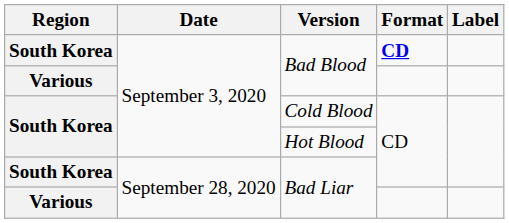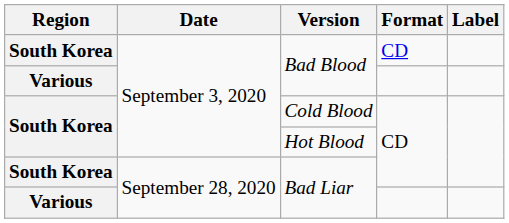(395, 50) bold -> (395, 50) normal
